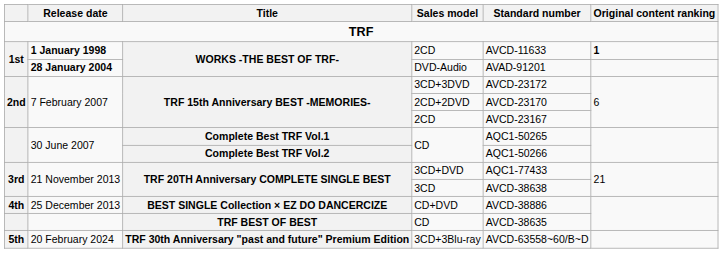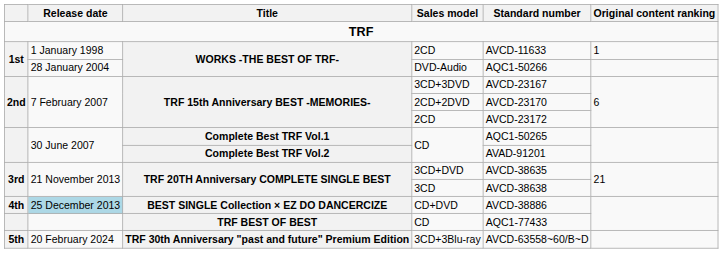(68, 51) bold -> (67, 51) normal
(596, 51) bold -> (596, 51) normal
(71, 68) bold -> (70, 68) normal
(516, 68) AVAD-91201 -> (516, 68) AQC1-50266
(516, 85) AVCD-23172 -> (516, 85) AVCD-23167
(516, 119) AVCD-23167 -> (516, 119) AVCD-23172
(516, 154) AQC1-50266 -> (516, 154) AVAD-91201
(516, 171) AQC1-77433 -> (516, 171) AVCD-38635
(75, 205) no background -> (75, 205) lightblue background
(516, 222) AVCD-38635 -> (516, 222) AQC1-77433
